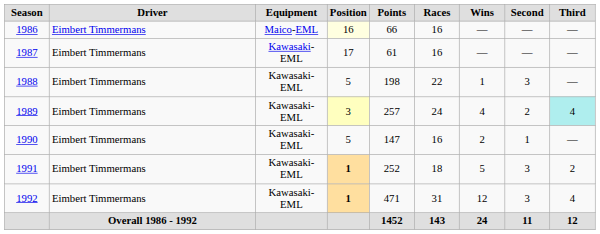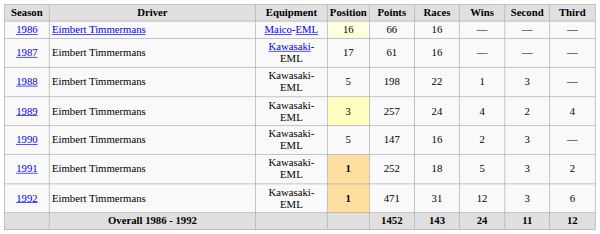(572, 111) paleturquoise background -> (572, 111) no background
(527, 140) 1 -> (527, 140) 3
(572, 198) 4 -> (572, 198) 6
